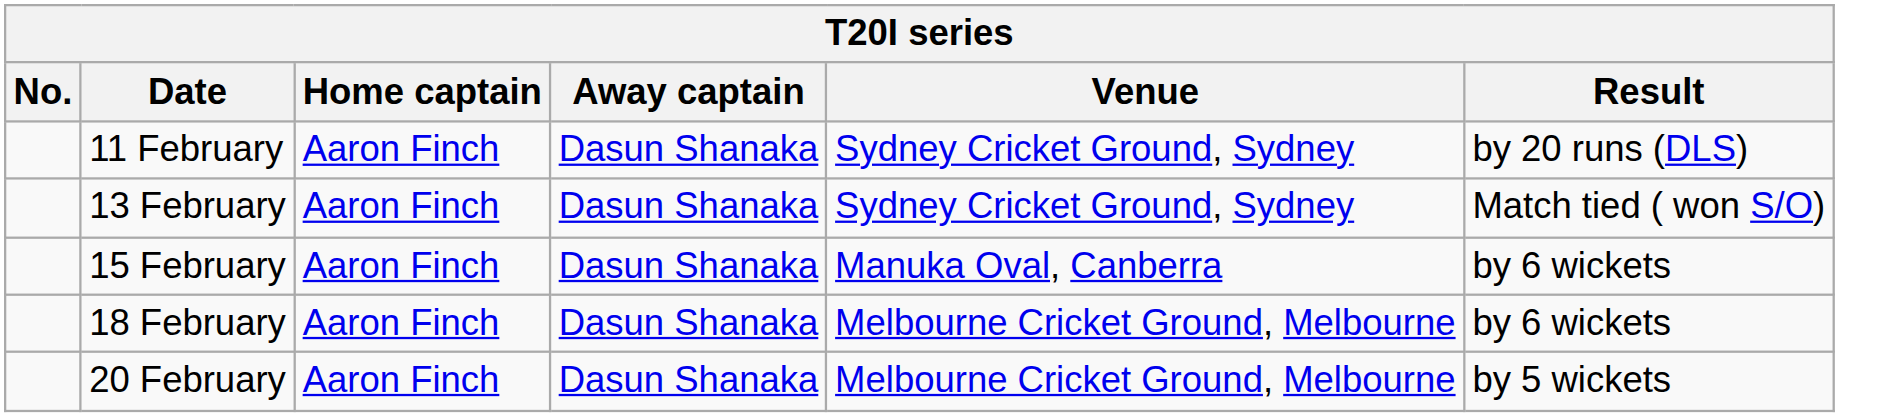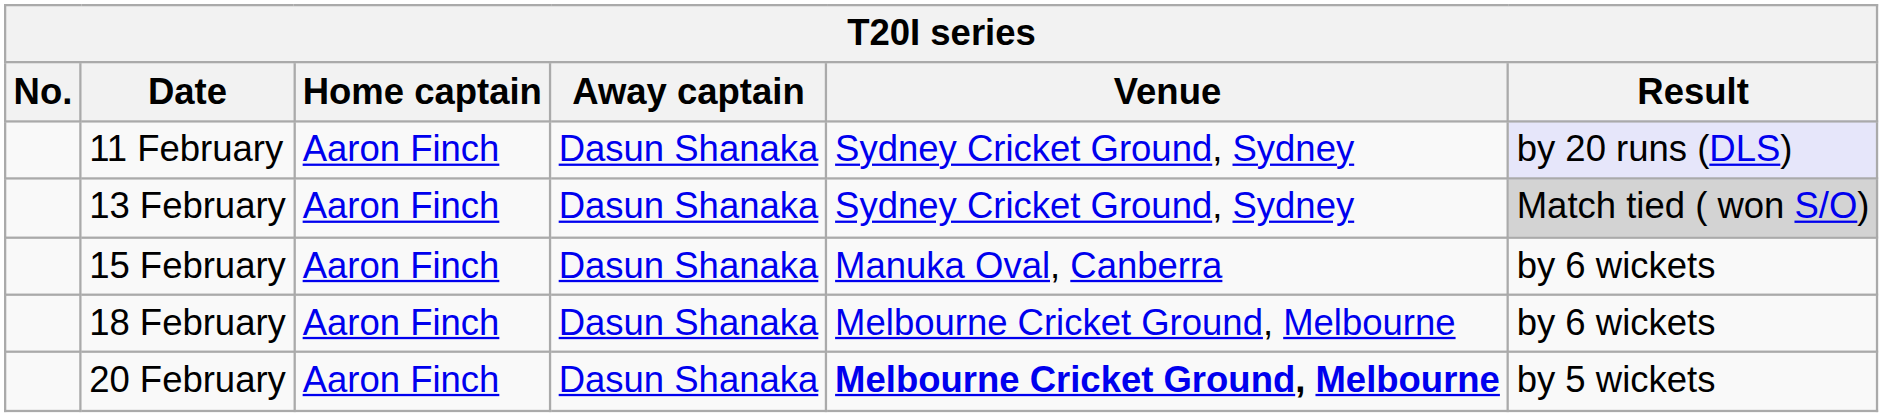(1610, 149) no background -> (1655, 149) lavender background
(1649, 206) no background -> (1693, 206) lightgrey background
(1145, 380) normal -> (1167, 380) bold
